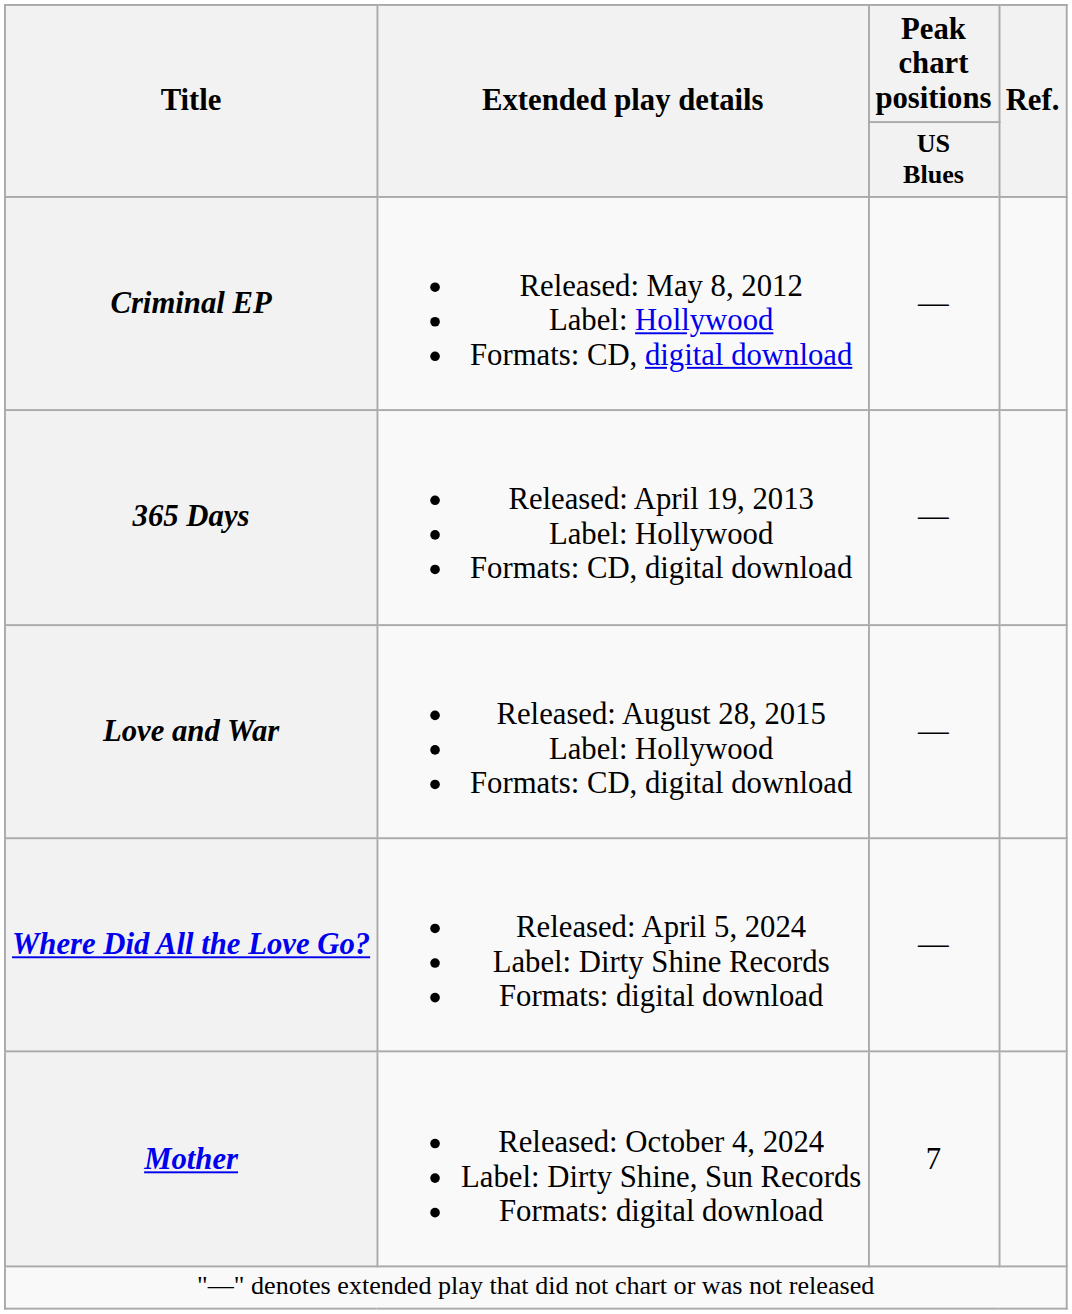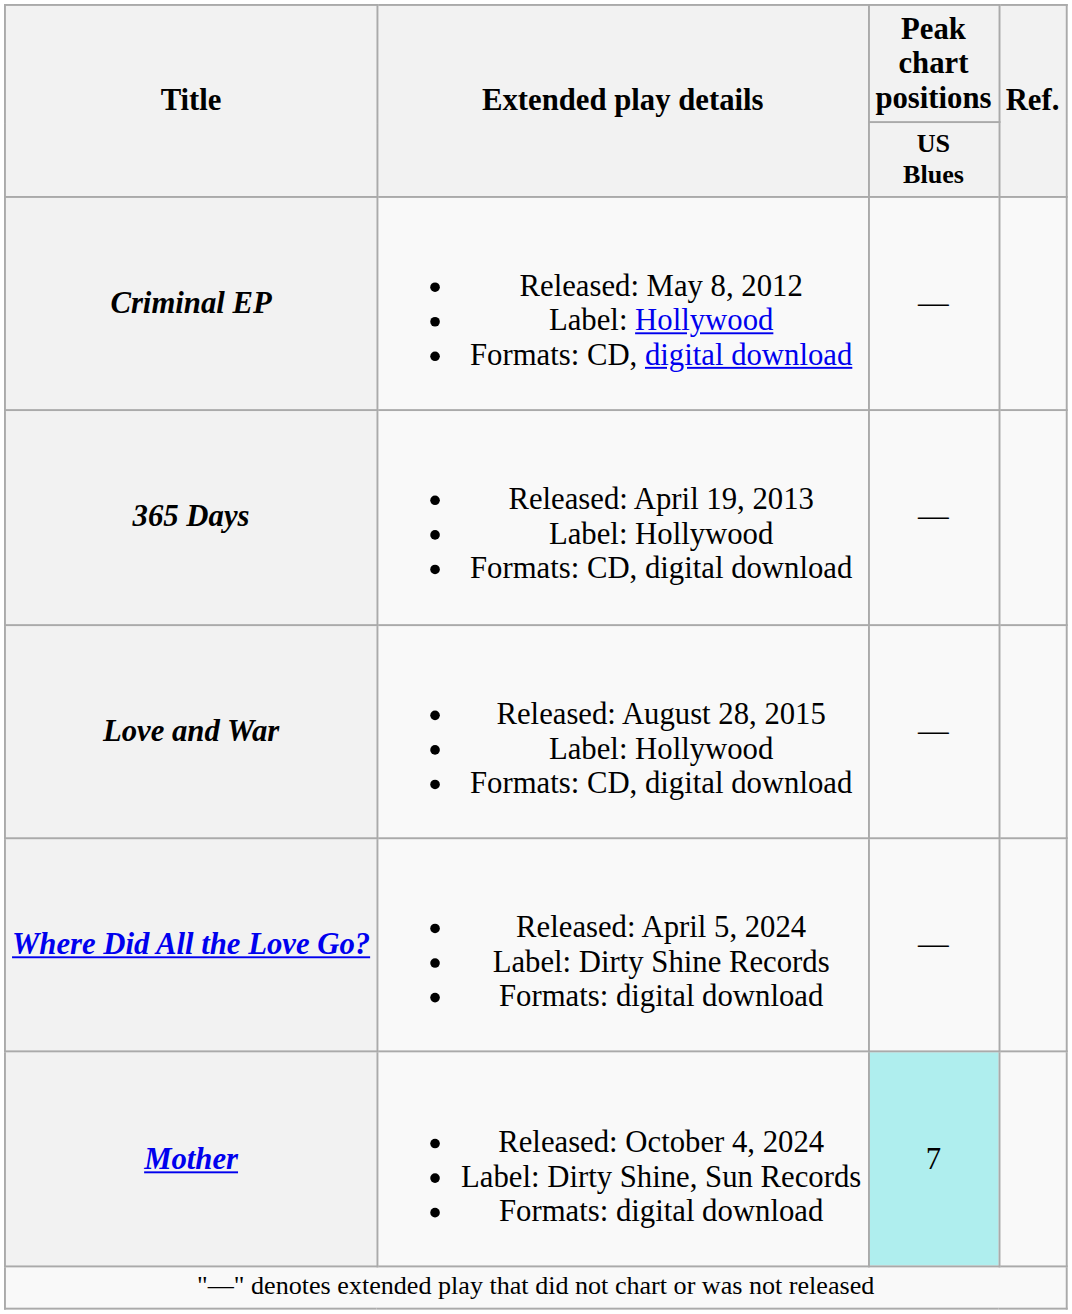(933, 1158) no background -> (933, 1158) paleturquoise background
